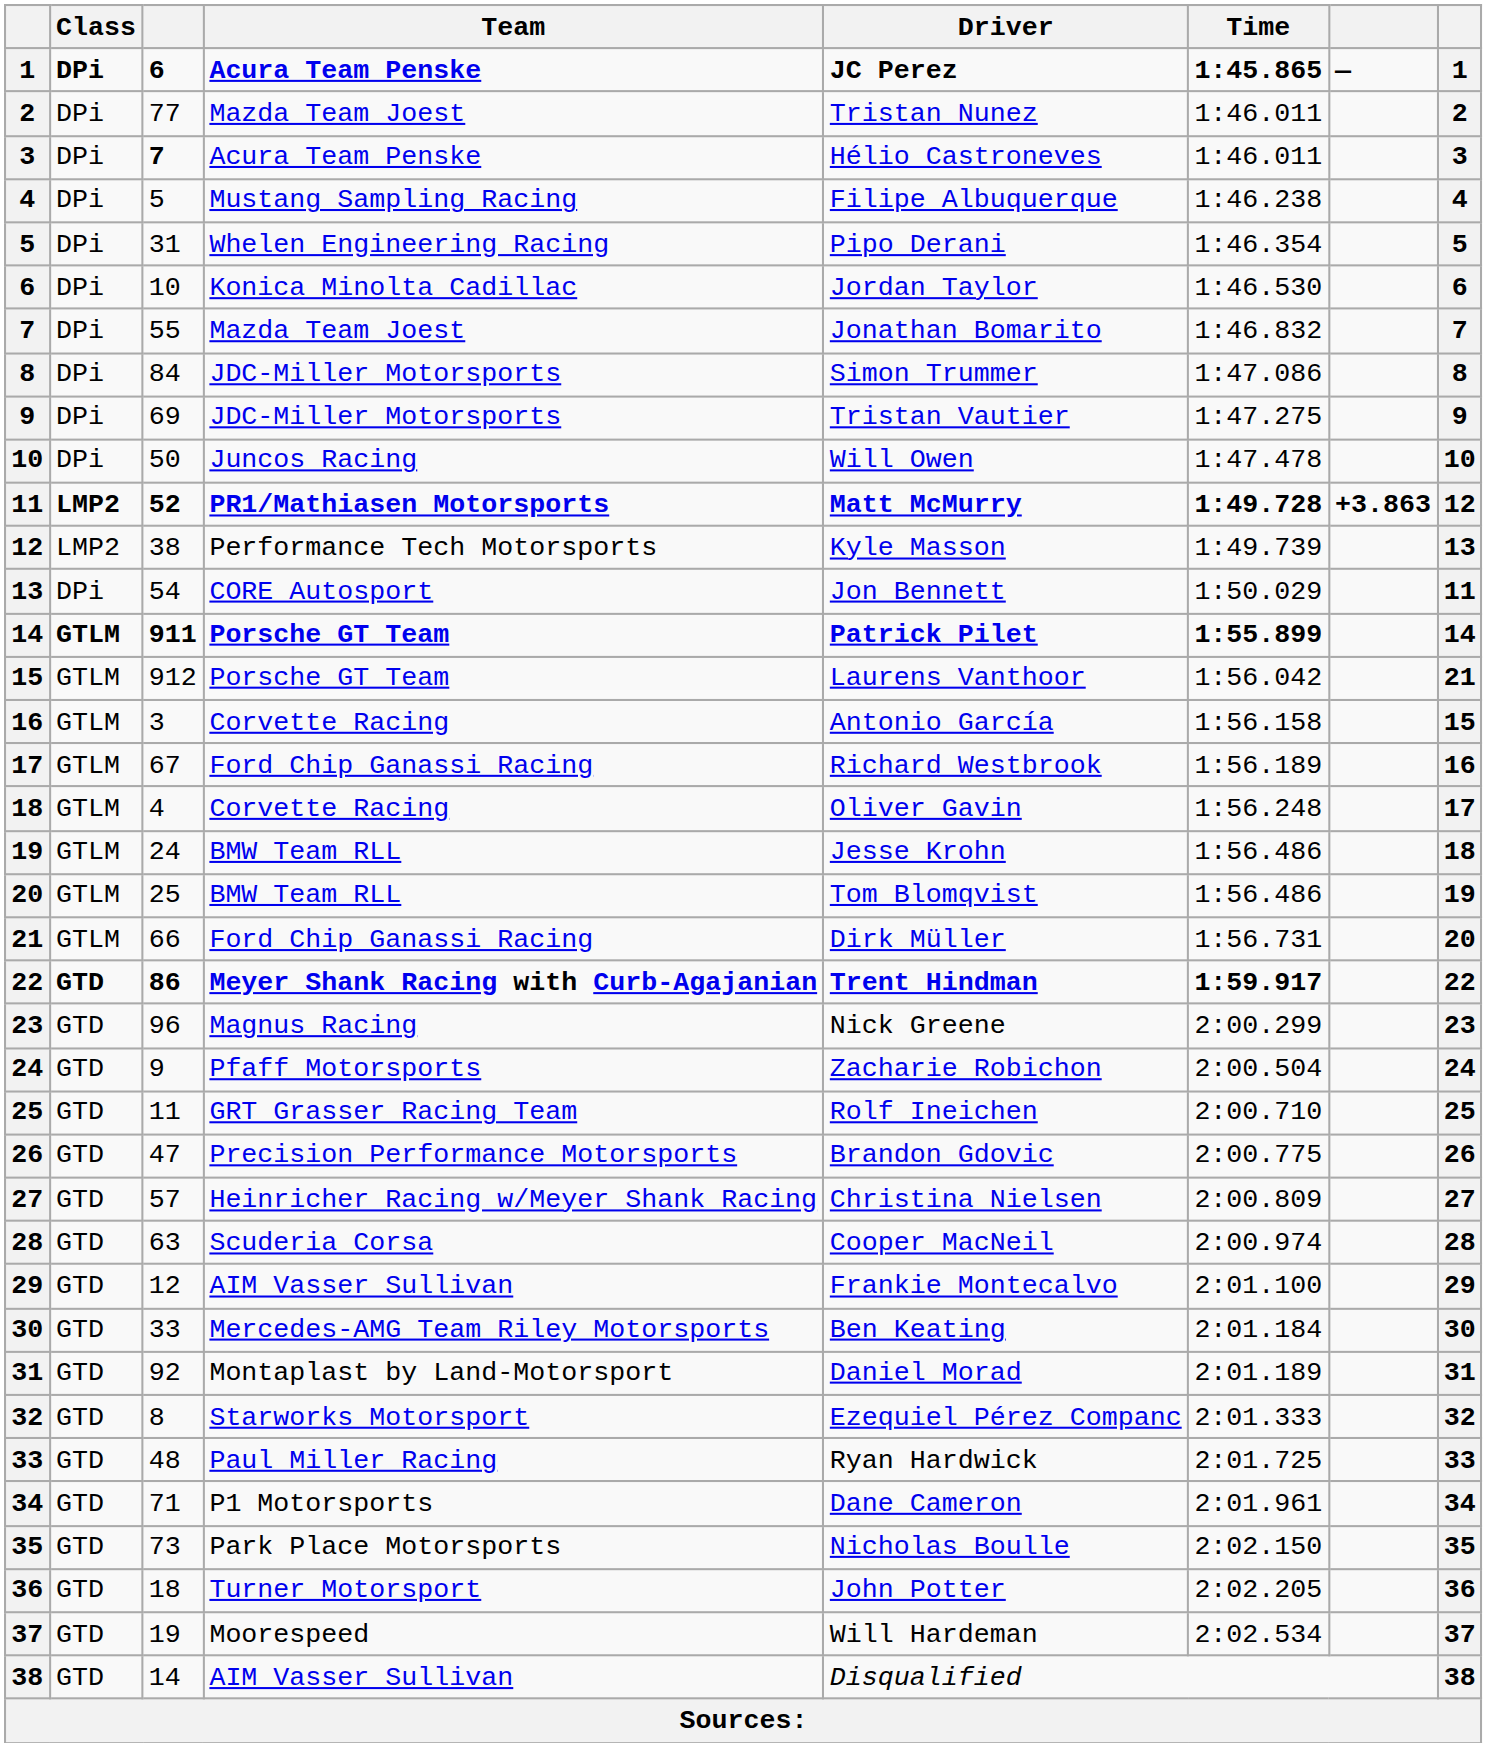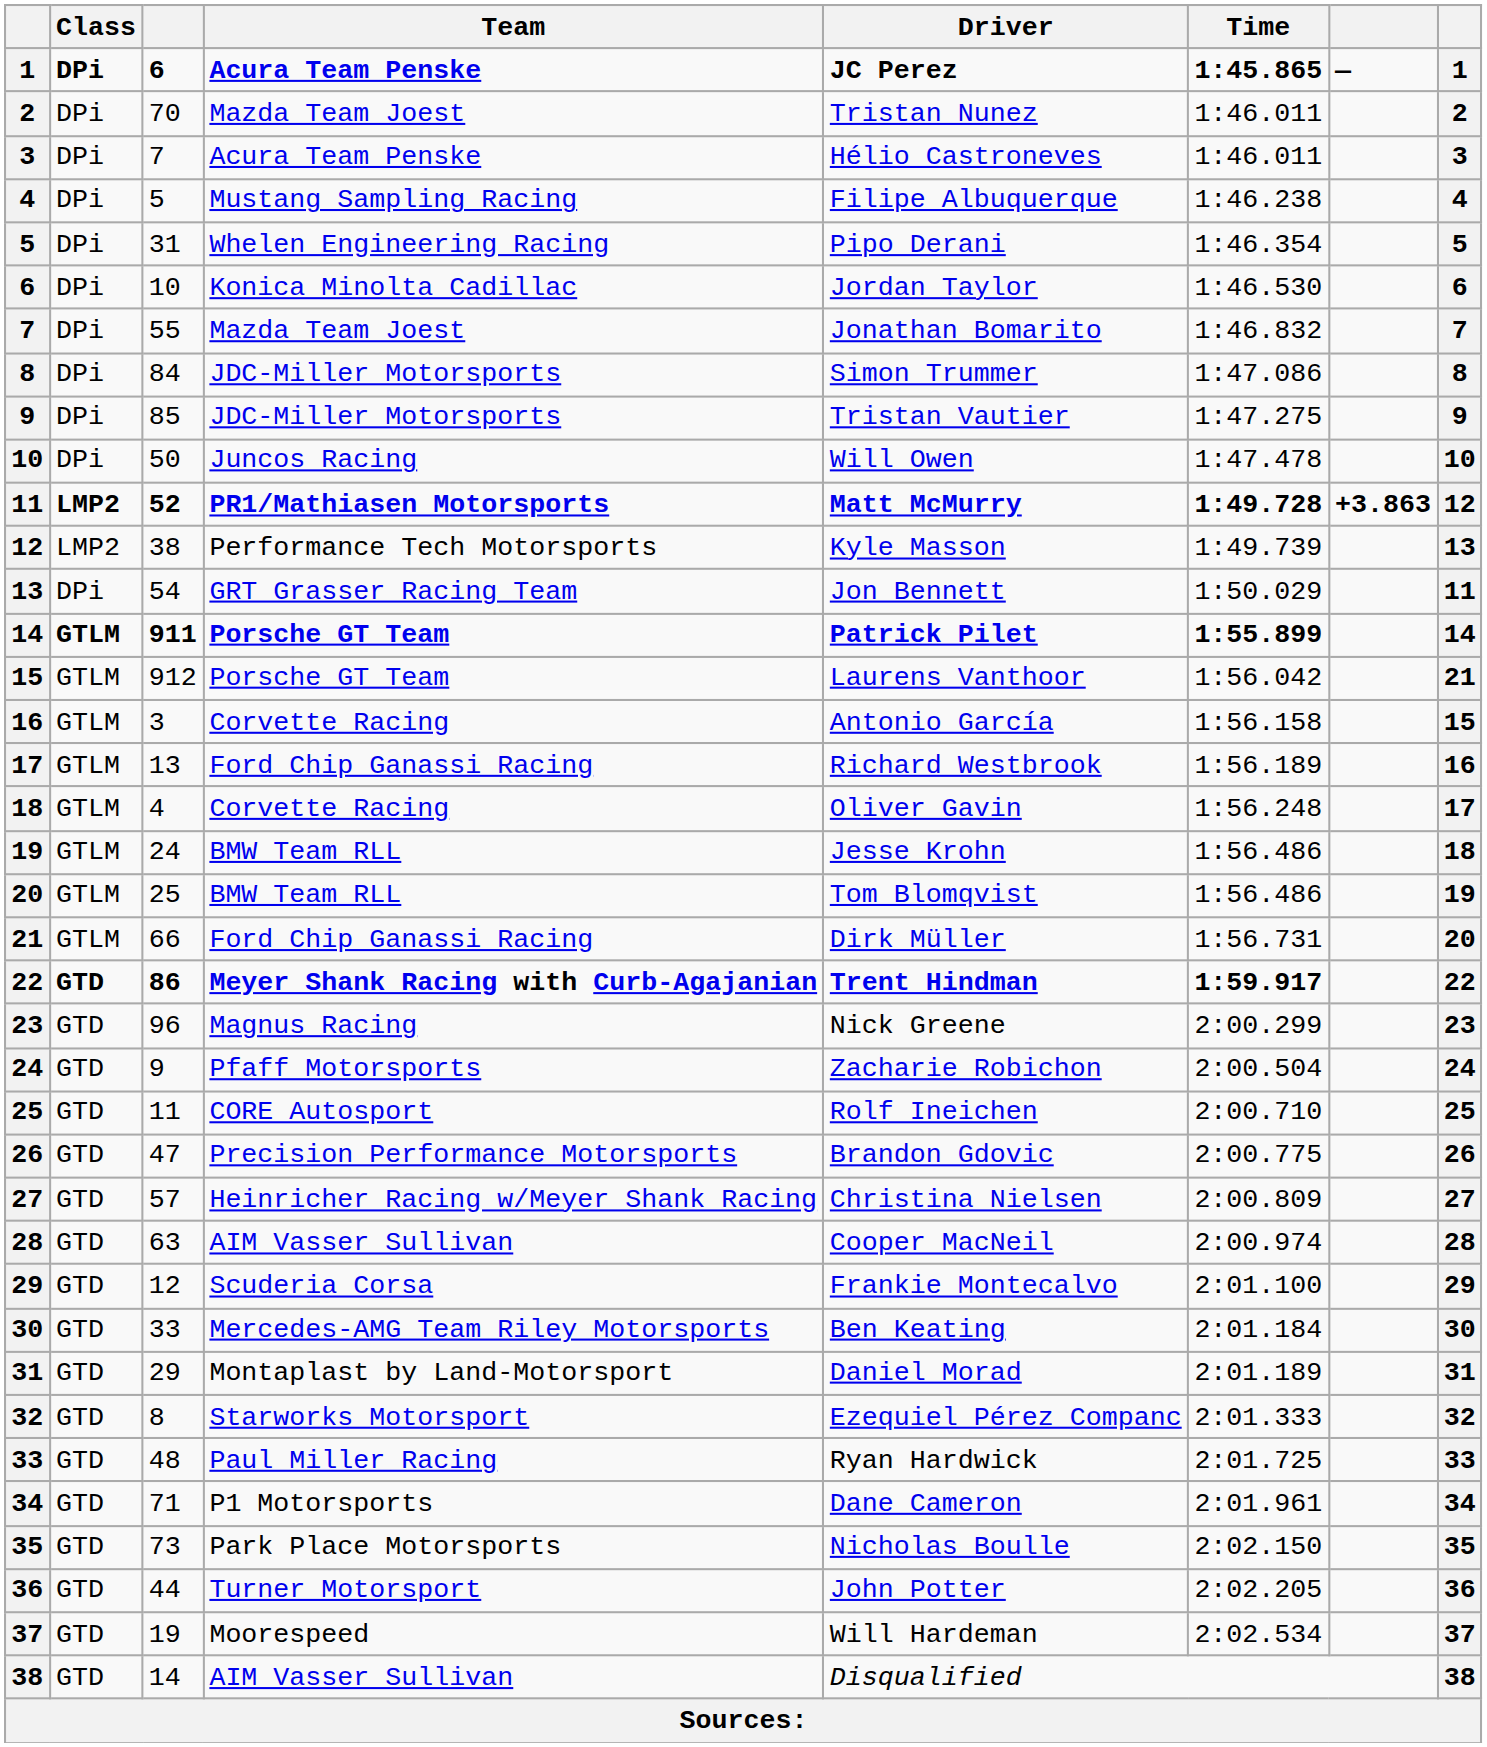(165, 114) 77 -> (165, 114) 70
(157, 157) bold -> (157, 157) normal
(165, 418) 69 -> (165, 418) 85
(321, 591) CORE Autosport -> (393, 591) GRT Grasser Racing Team
(165, 765) 67 -> (165, 765) 13
(393, 1113) GRT Grasser Racing Team -> (321, 1113) CORE Autosport
(321, 1243) Scuderia Corsa -> (361, 1243) AIM Vasser Sullivan
(361, 1286) AIM Vasser Sullivan -> (321, 1286) Scuderia Corsa
(165, 1373) 92 -> (165, 1373) 29
(165, 1590) 18 -> (165, 1590) 44
